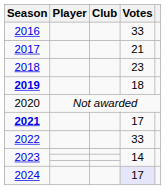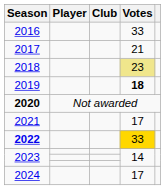(137, 67) no background -> (137, 67) khaki background
(27, 85) bold -> (27, 85) normal
(137, 85) normal -> (137, 85) bold
(27, 103) normal -> (27, 103) bold
(27, 121) bold -> (27, 121) normal
(27, 139) normal -> (27, 139) bold
(137, 139) no background -> (137, 139) gold background
(137, 175) lavender background -> (137, 175) no background
